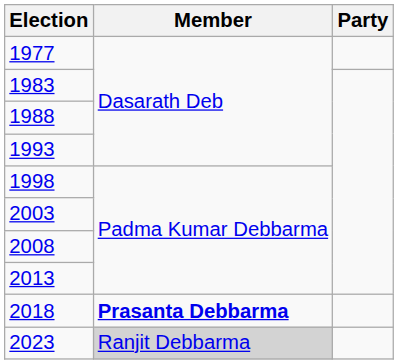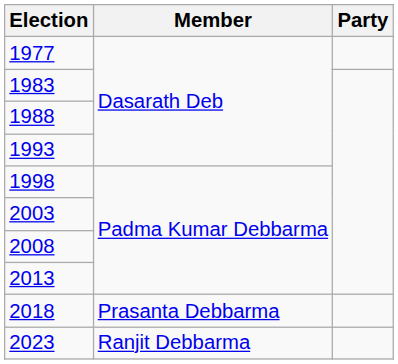(193, 310) bold -> (189, 310) normal
(174, 342) lightgrey background -> (174, 342) no background
